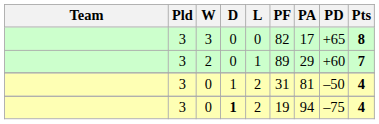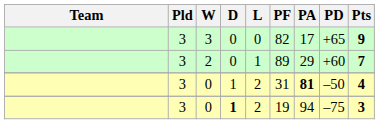(361, 38) 8 -> (361, 38) 9
(307, 84) normal -> (307, 84) bold
(361, 107) 4 -> (361, 107) 3
